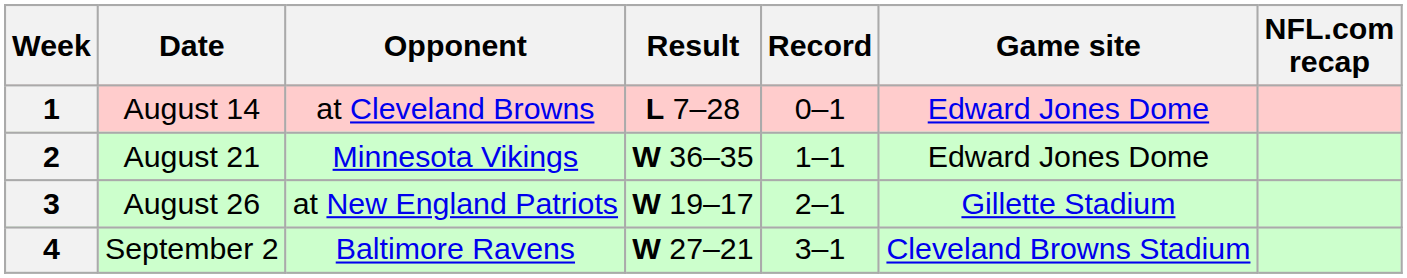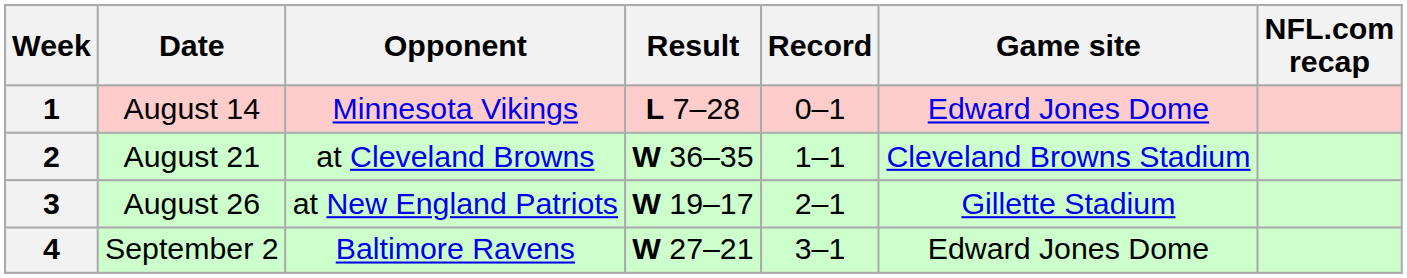(455, 108) at Cleveland Browns -> (455, 108) Minnesota Vikings
(455, 156) Minnesota Vikings -> (455, 156) at Cleveland Browns
(1068, 156) Edward Jones Dome -> (1068, 156) Cleveland Browns Stadium
(1068, 250) Cleveland Browns Stadium -> (1068, 250) Edward Jones Dome
